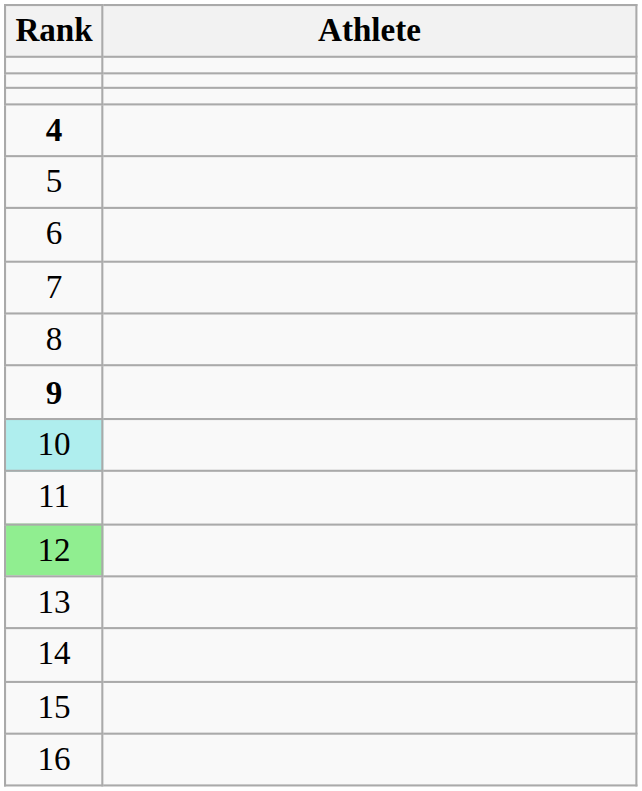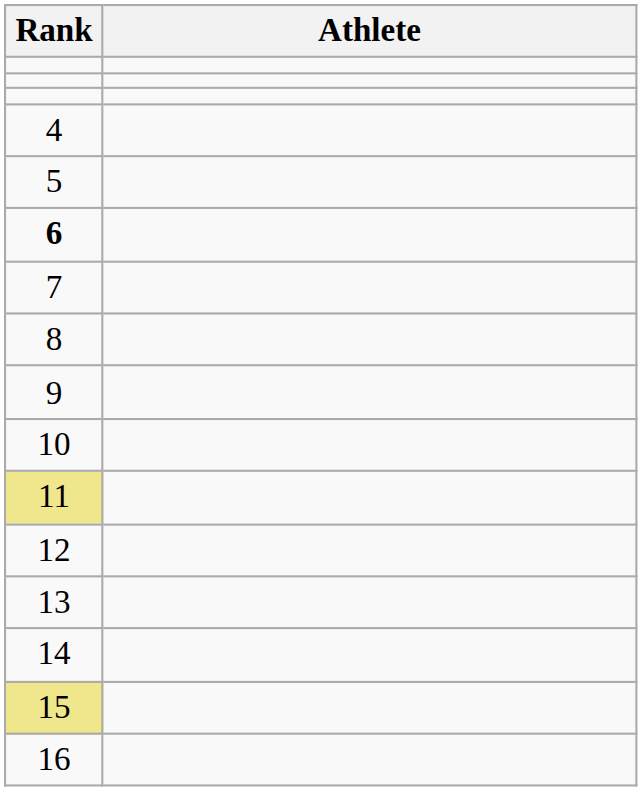(54, 129) bold -> (54, 129) normal
(54, 234) normal -> (54, 234) bold
(54, 391) bold -> (54, 391) normal
(54, 444) paleturquoise background -> (54, 444) no background
(54, 496) no background -> (54, 496) khaki background
(54, 549) lightgreen background -> (54, 549) no background
(54, 706) no background -> (54, 706) khaki background
